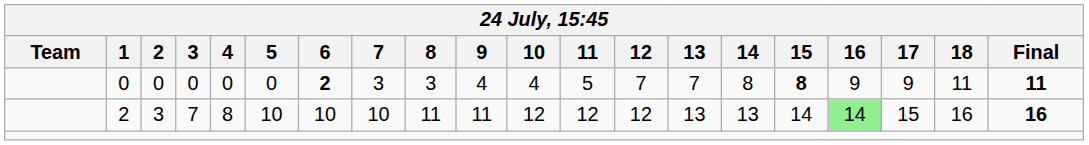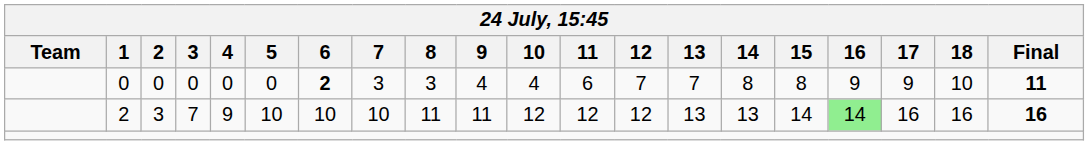(587, 83) 5 -> (587, 83) 6
(801, 83) bold -> (801, 83) normal
(962, 83) 11 -> (962, 83) 10
(228, 114) 8 -> (228, 114) 9
(908, 114) 15 -> (908, 114) 16
